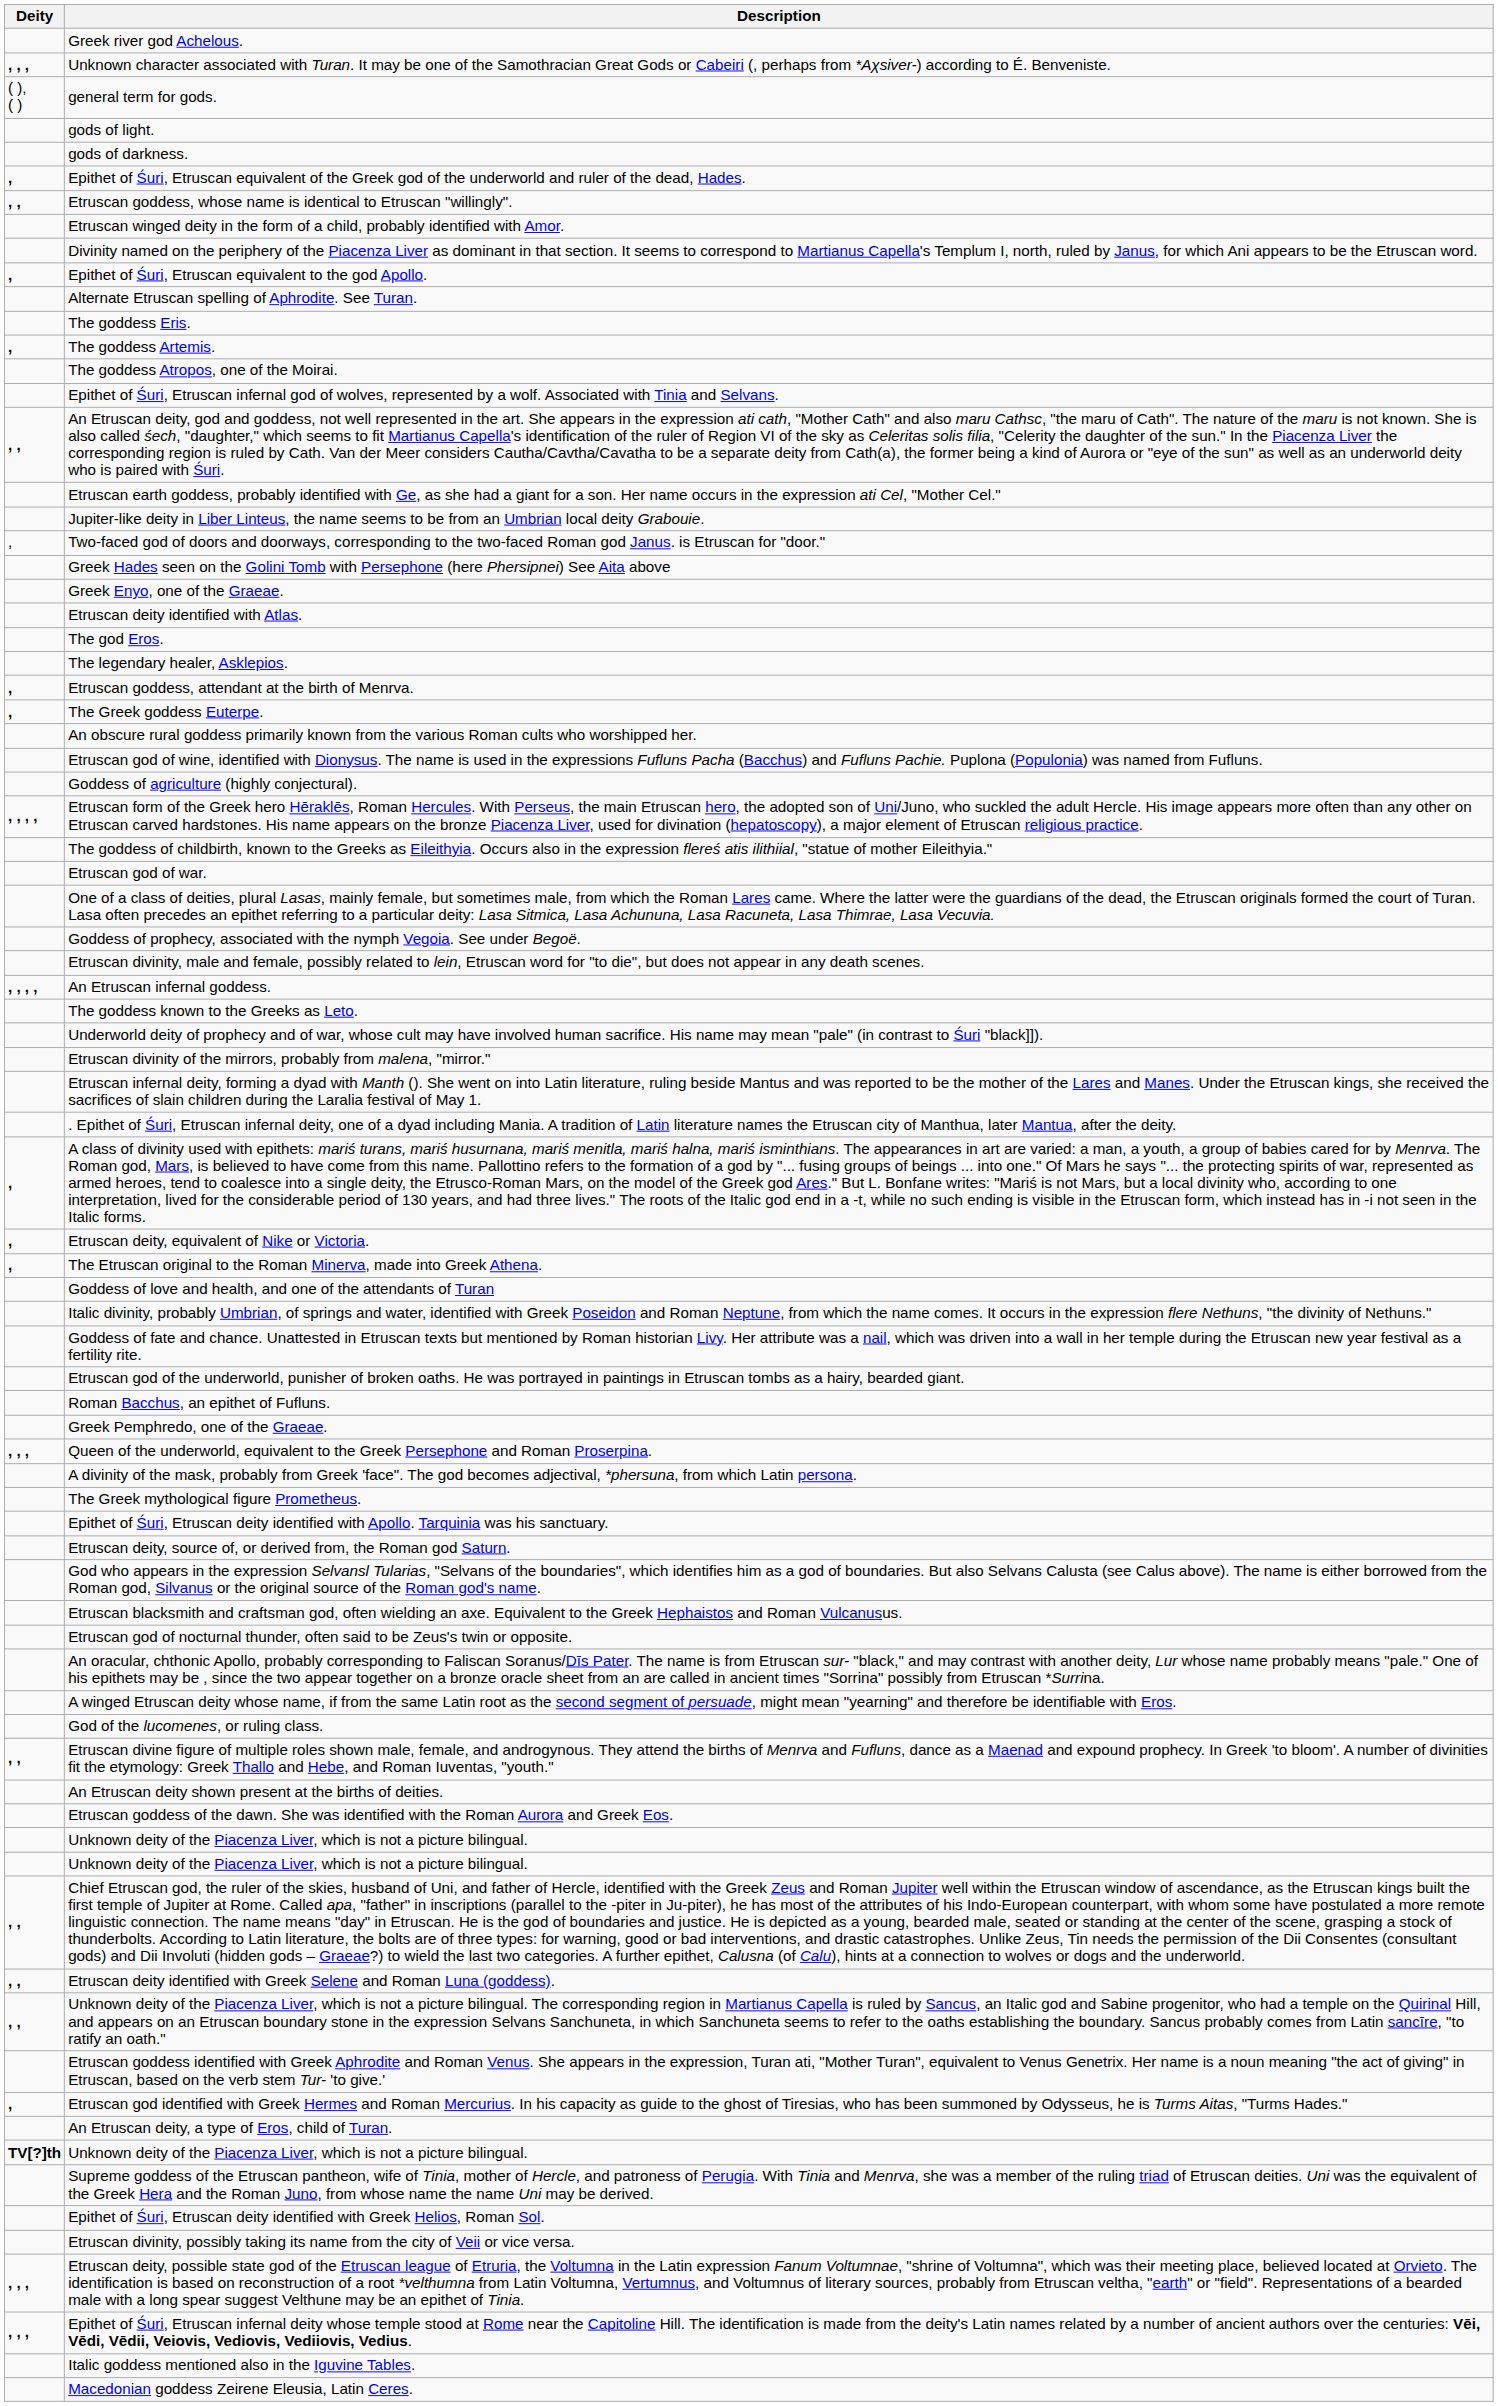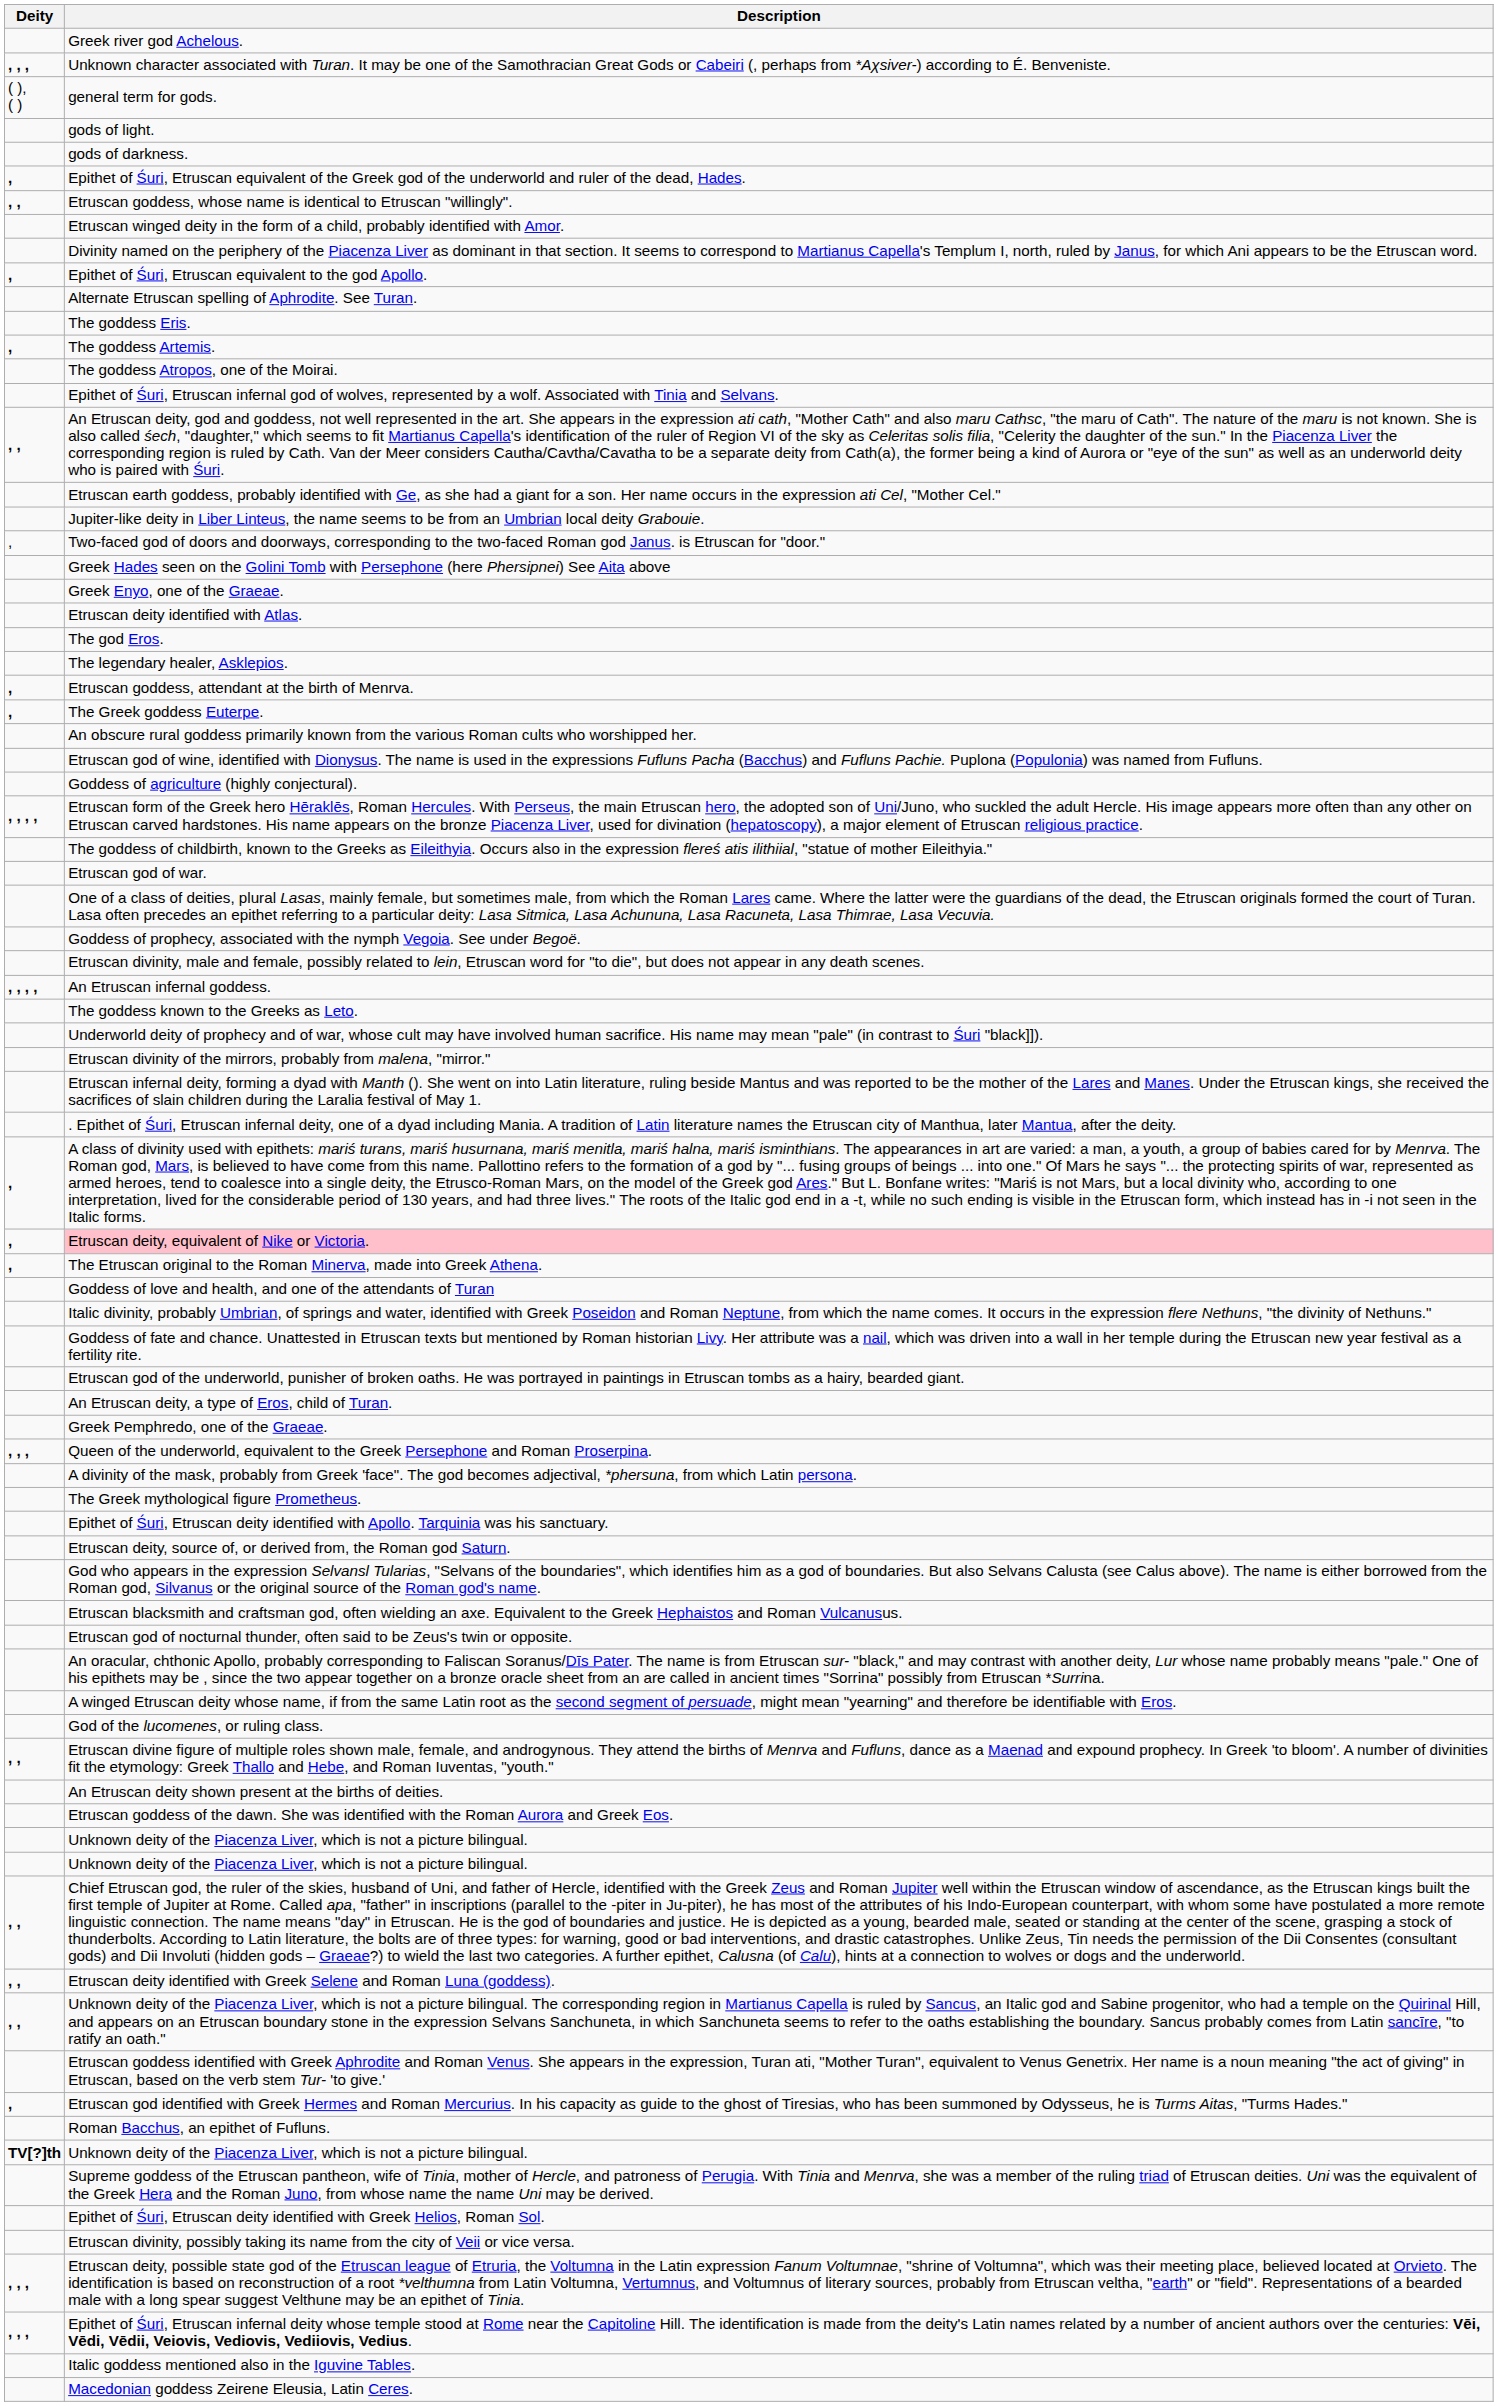(219, 1241) no background -> (219, 1241) pink background
(199, 1402) Roman Bacchus, an epithet of Fufluns. -> (230, 1402) An Etruscan deity, a type of Eros, child of Turan.
(230, 2128) An Etruscan deity, a type of Eros, child of Turan. -> (199, 2128) Roman Bacchus, an epithet of Fufluns.
